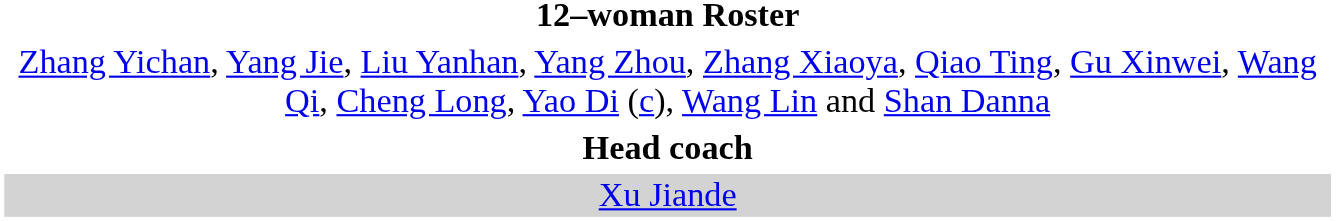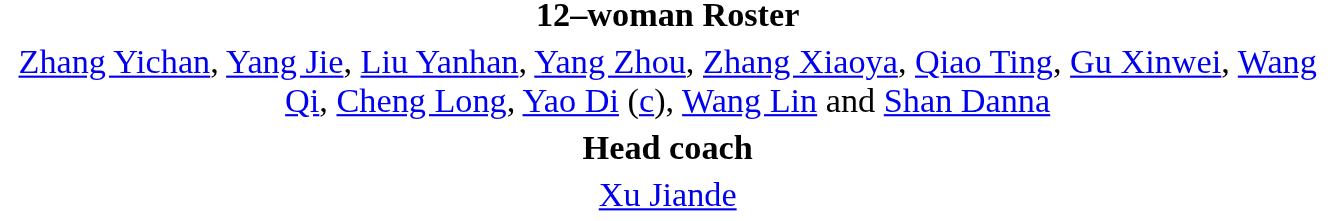(668, 194) lightgrey background -> (668, 194) no background
